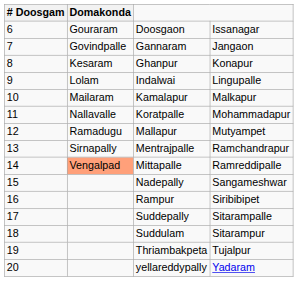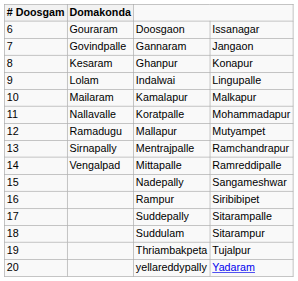(95, 166) lightsalmon background -> (95, 166) no background
